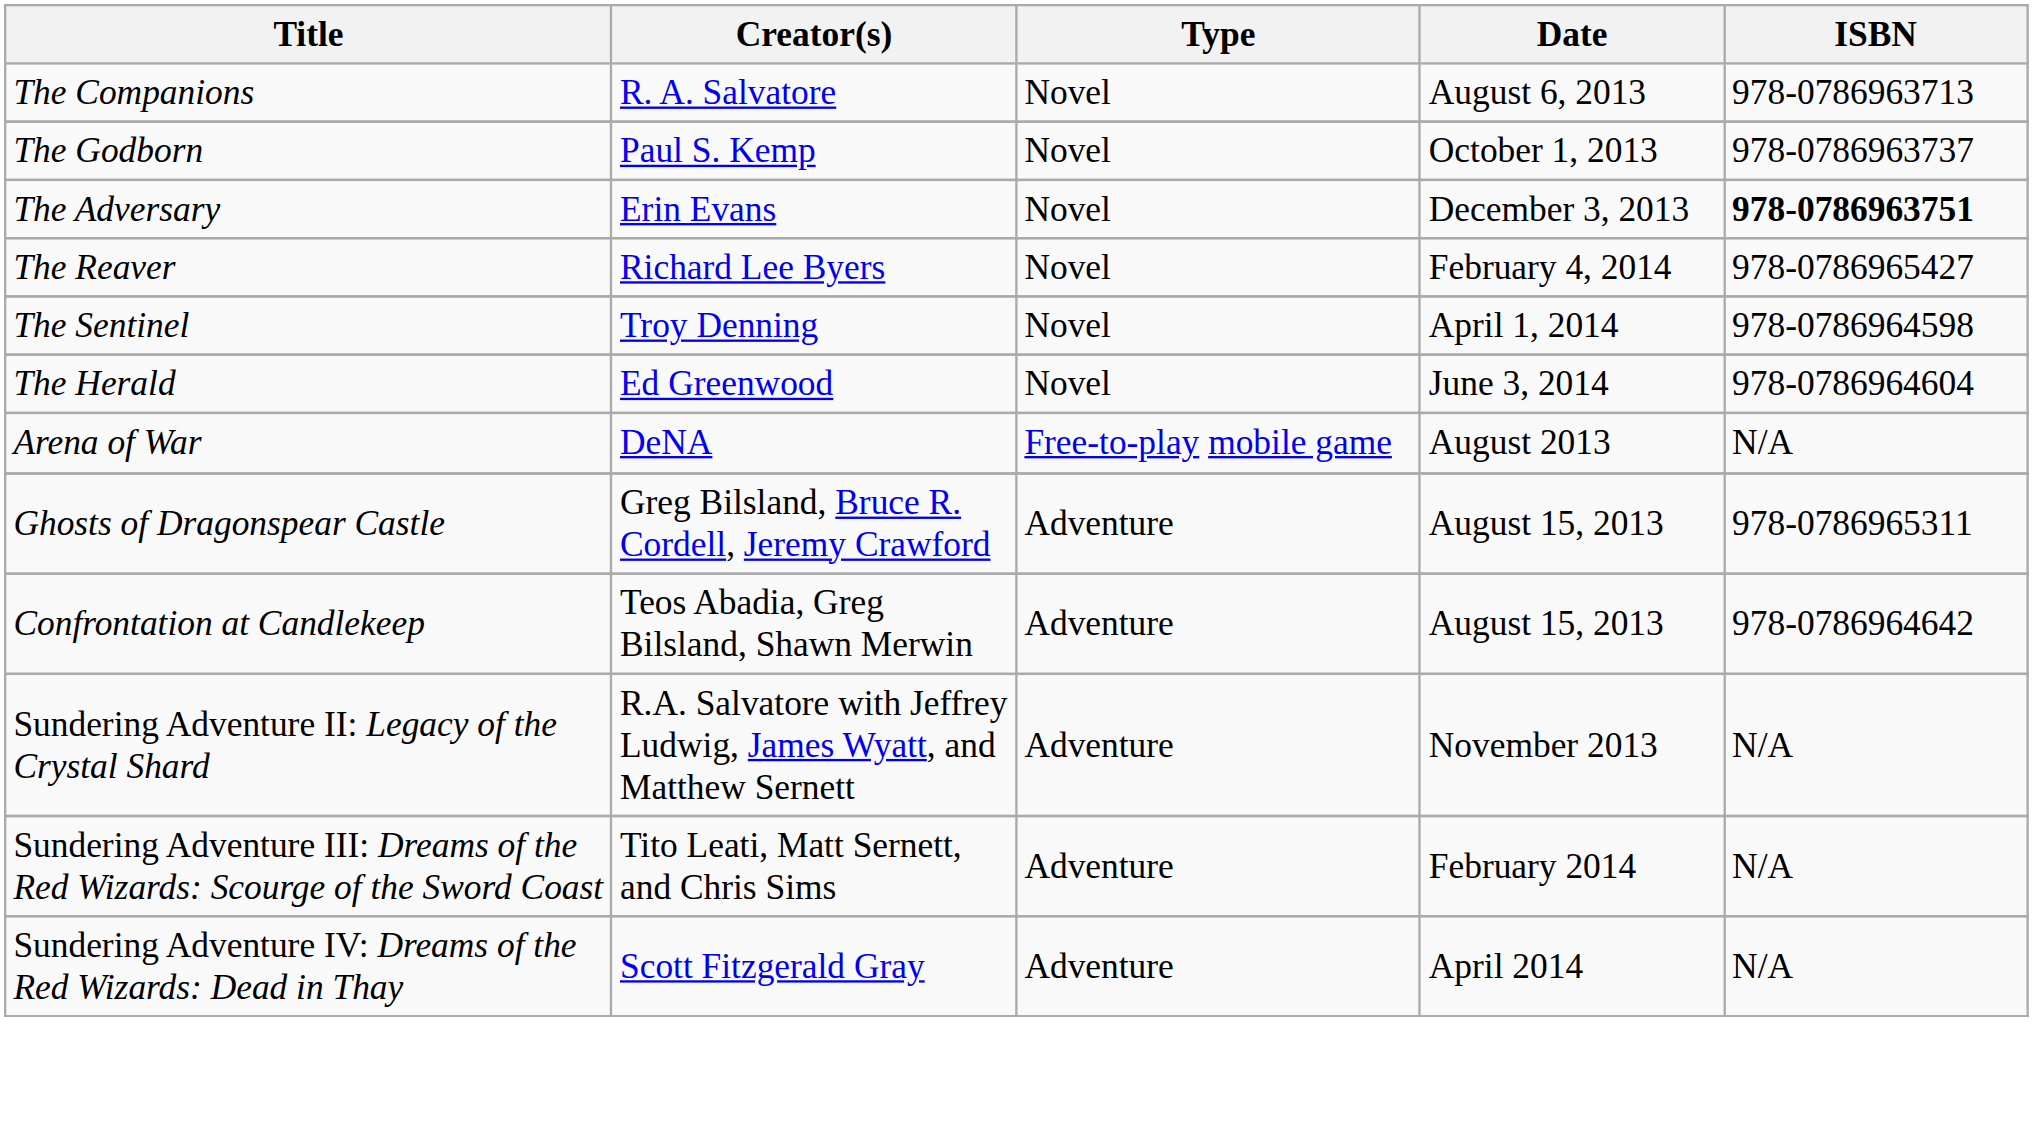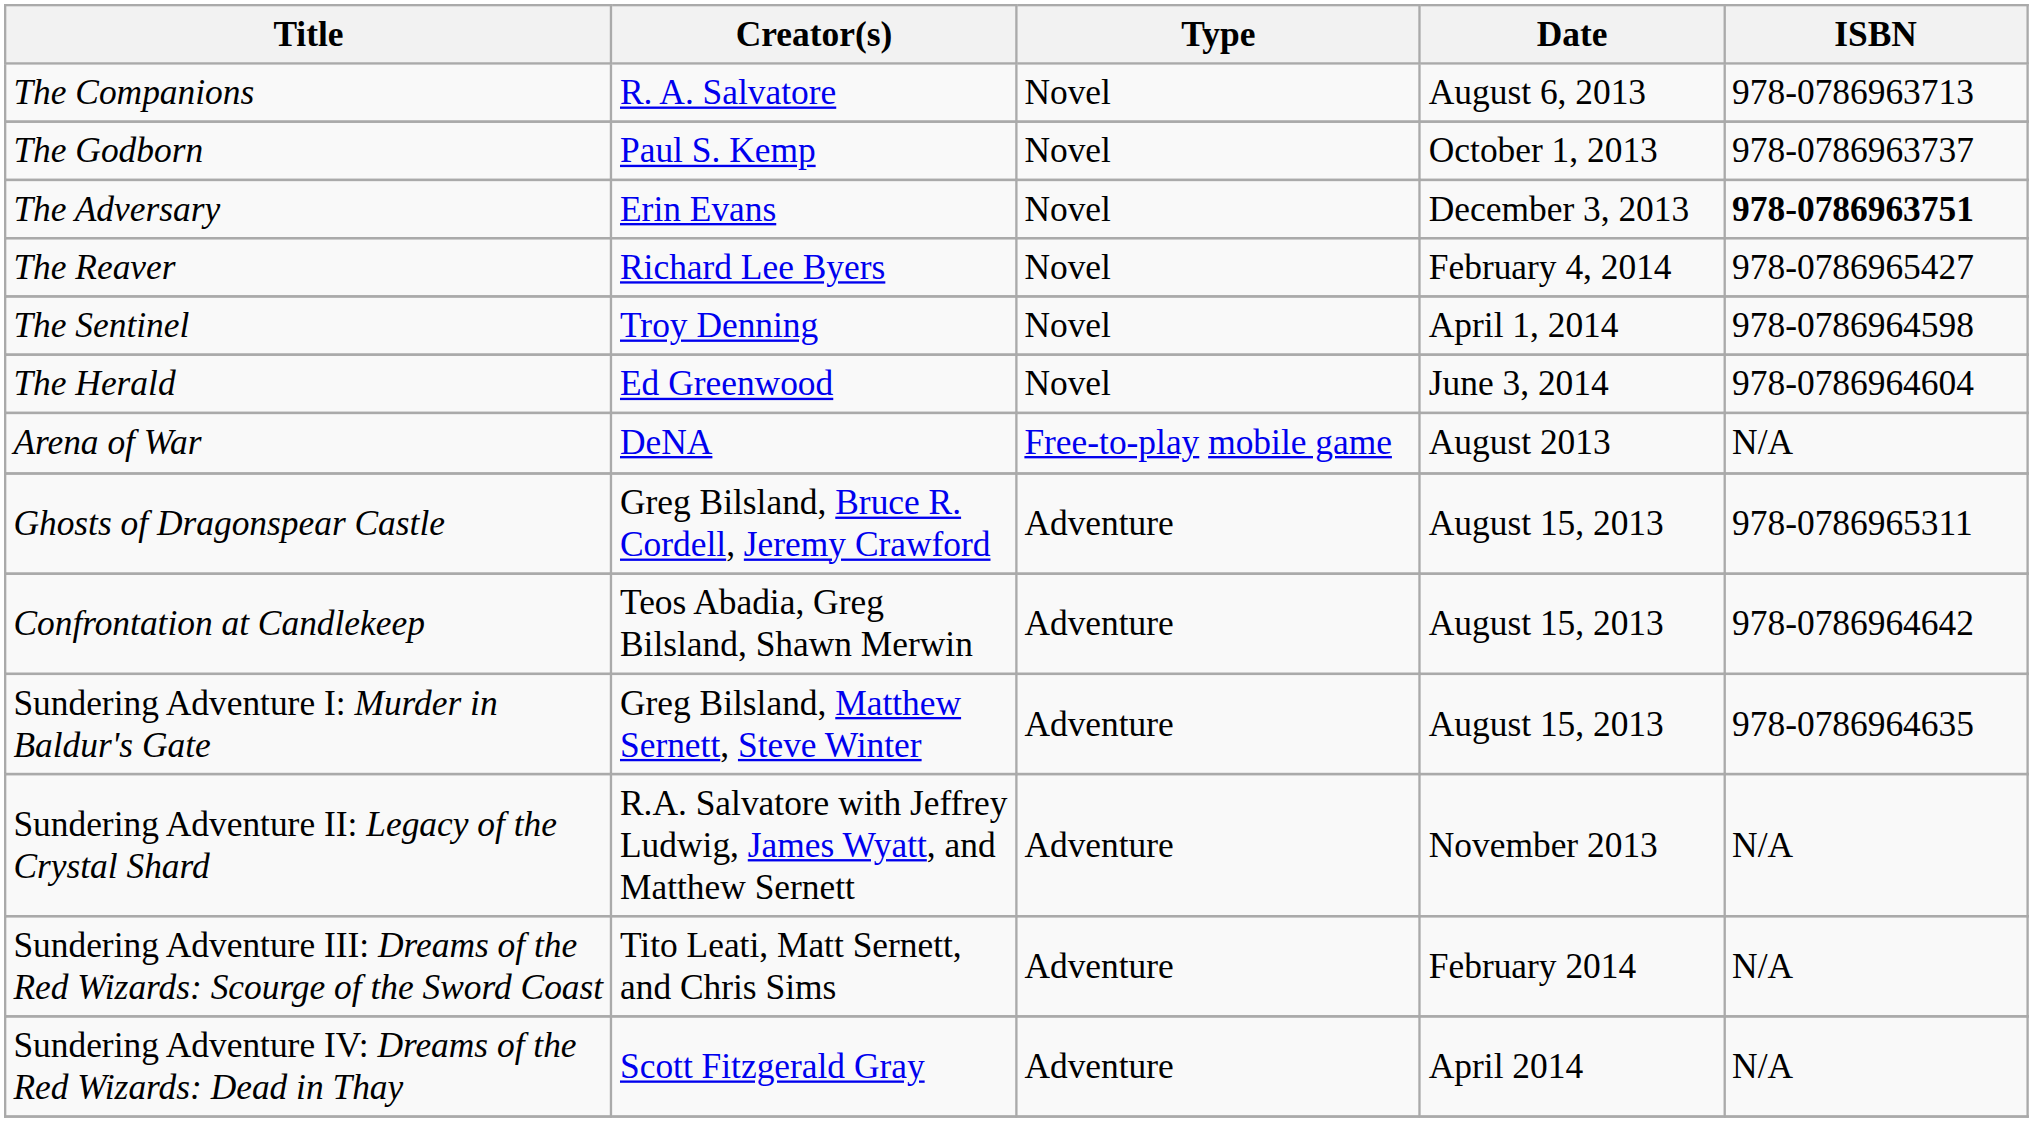+ row: (256, 722)
